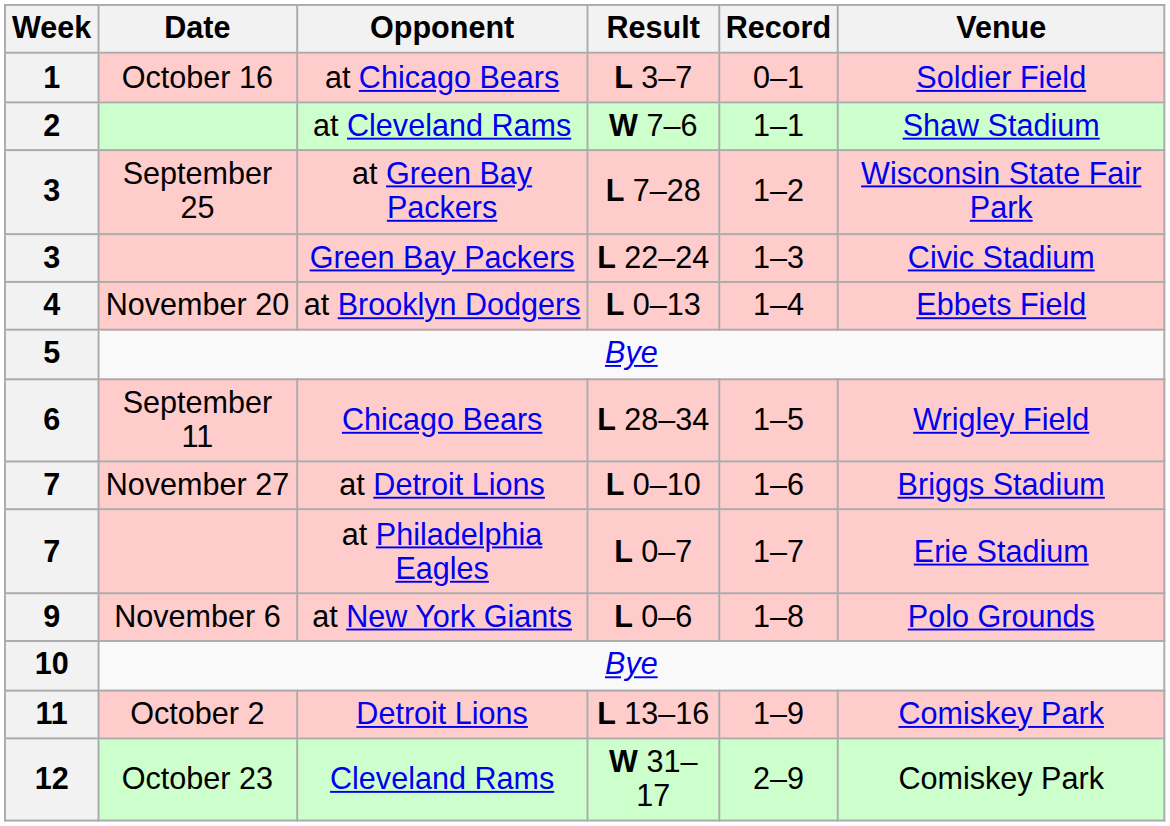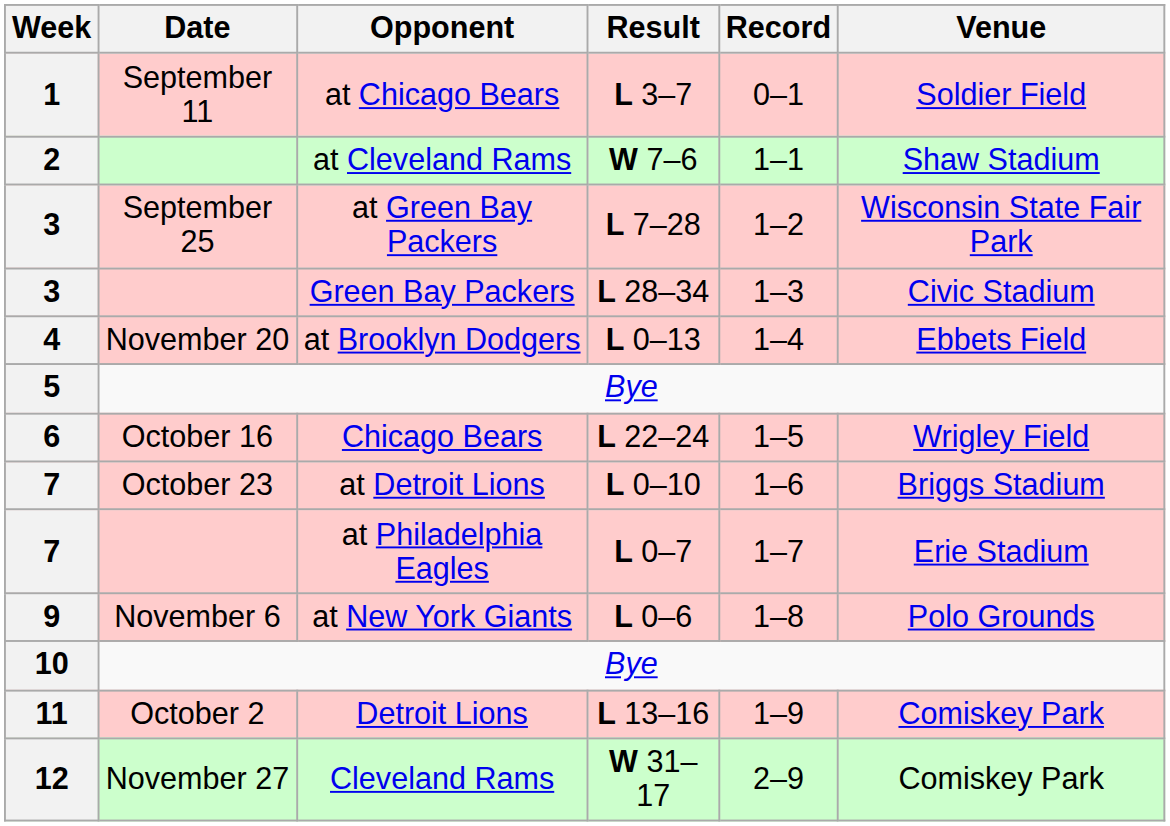(197, 77) October 16 -> (197, 94) September 11
(653, 256) L 22–24 -> (653, 291) L 28–34
(197, 419) September 11 -> (197, 436) October 16
(653, 419) L 28–34 -> (653, 436) L 22–24
(197, 485) November 27 -> (197, 485) October 23
(197, 779) October 23 -> (197, 779) November 27
